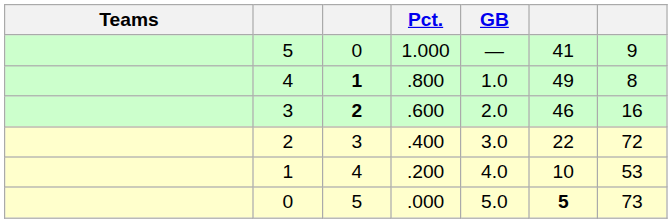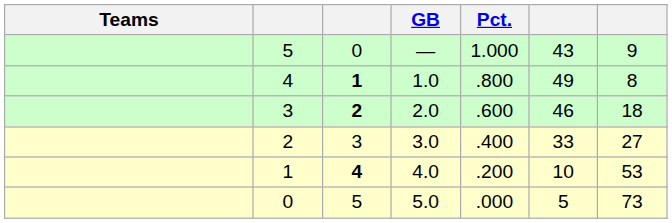columns swapped: (426, 19) <-> (494, 19)
(563, 50) 41 -> (563, 50) 43
(632, 111) 16 -> (632, 111) 18
(563, 141) 22 -> (563, 141) 33
(632, 141) 72 -> (632, 141) 27
(357, 171) normal -> (357, 171) bold
(563, 202) bold -> (563, 202) normal
